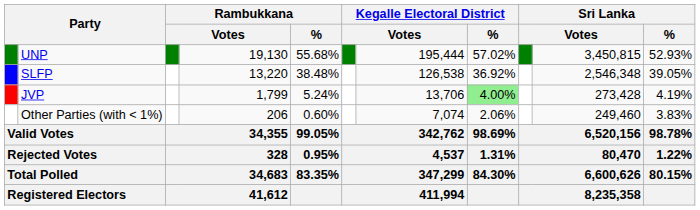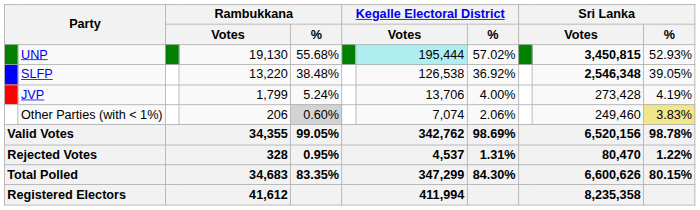(441, 54) no background -> (441, 54) paleturquoise background
(613, 54) normal -> (613, 54) bold
(613, 74) normal -> (613, 74) bold
(498, 94) lightgreen background -> (498, 94) no background
(321, 114) no background -> (321, 114) lightgrey background
(674, 114) no background -> (674, 114) khaki background
